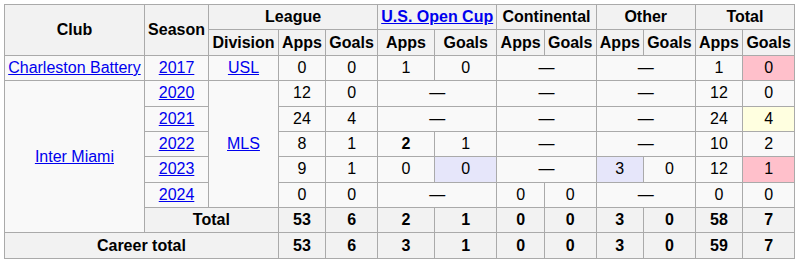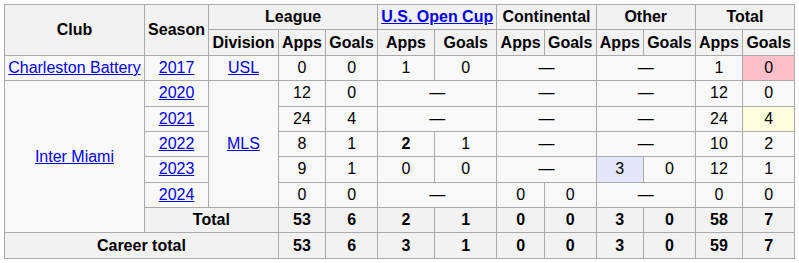(466, 169) lavender background -> (466, 169) no background
(769, 169) pink background -> (769, 169) no background
